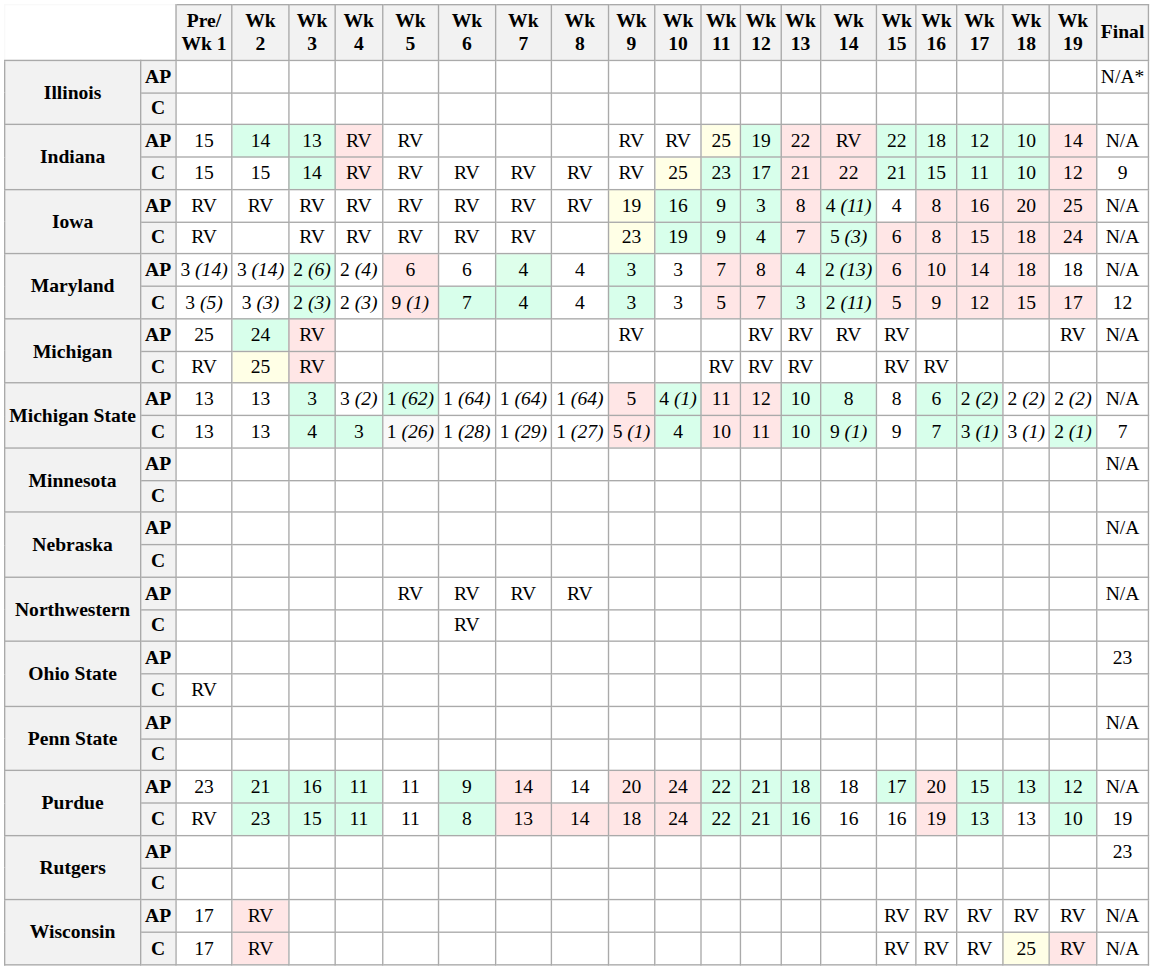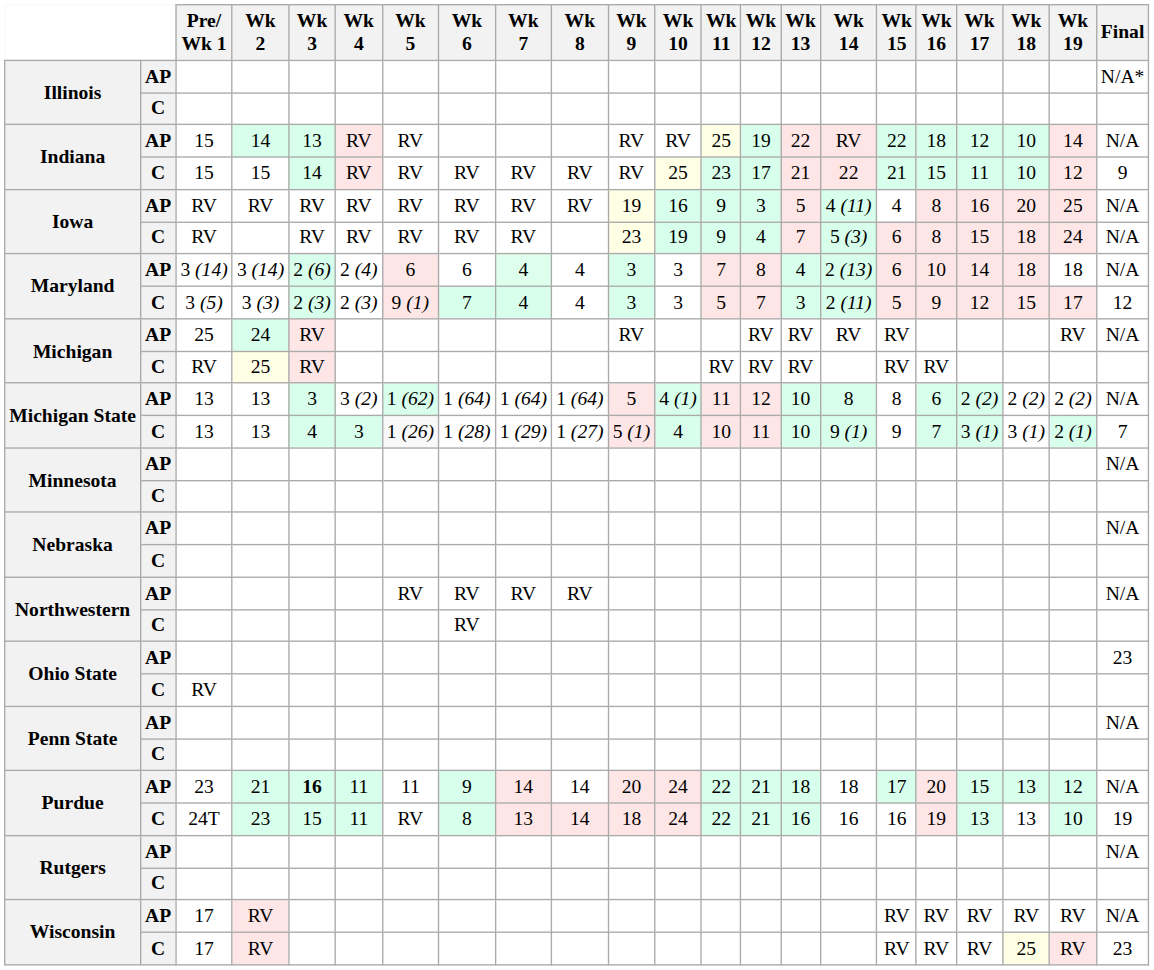(801, 205) 8 -> (801, 205) 5
(312, 787) normal -> (312, 787) bold
(204, 819) RV -> (204, 819) 24T
(410, 819) 11 -> (410, 819) RV
(1123, 851) 23 -> (1123, 851) N/A
(1123, 948) N/A -> (1123, 948) 23
